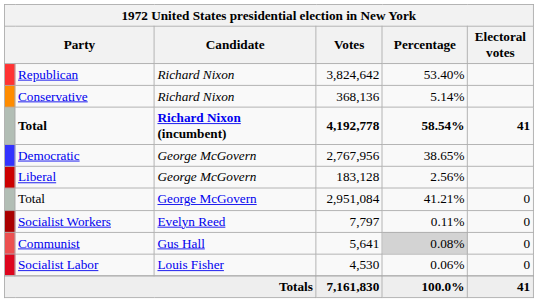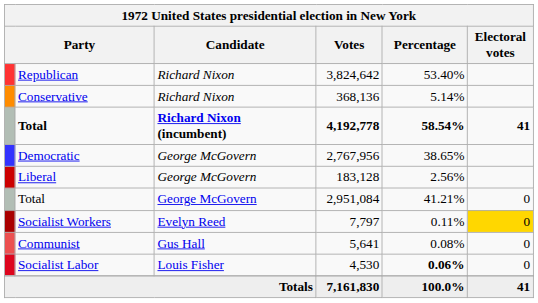(527, 221) no background -> (527, 221) gold background
(447, 243) lightgrey background -> (447, 243) no background
(447, 264) normal -> (446, 264) bold
